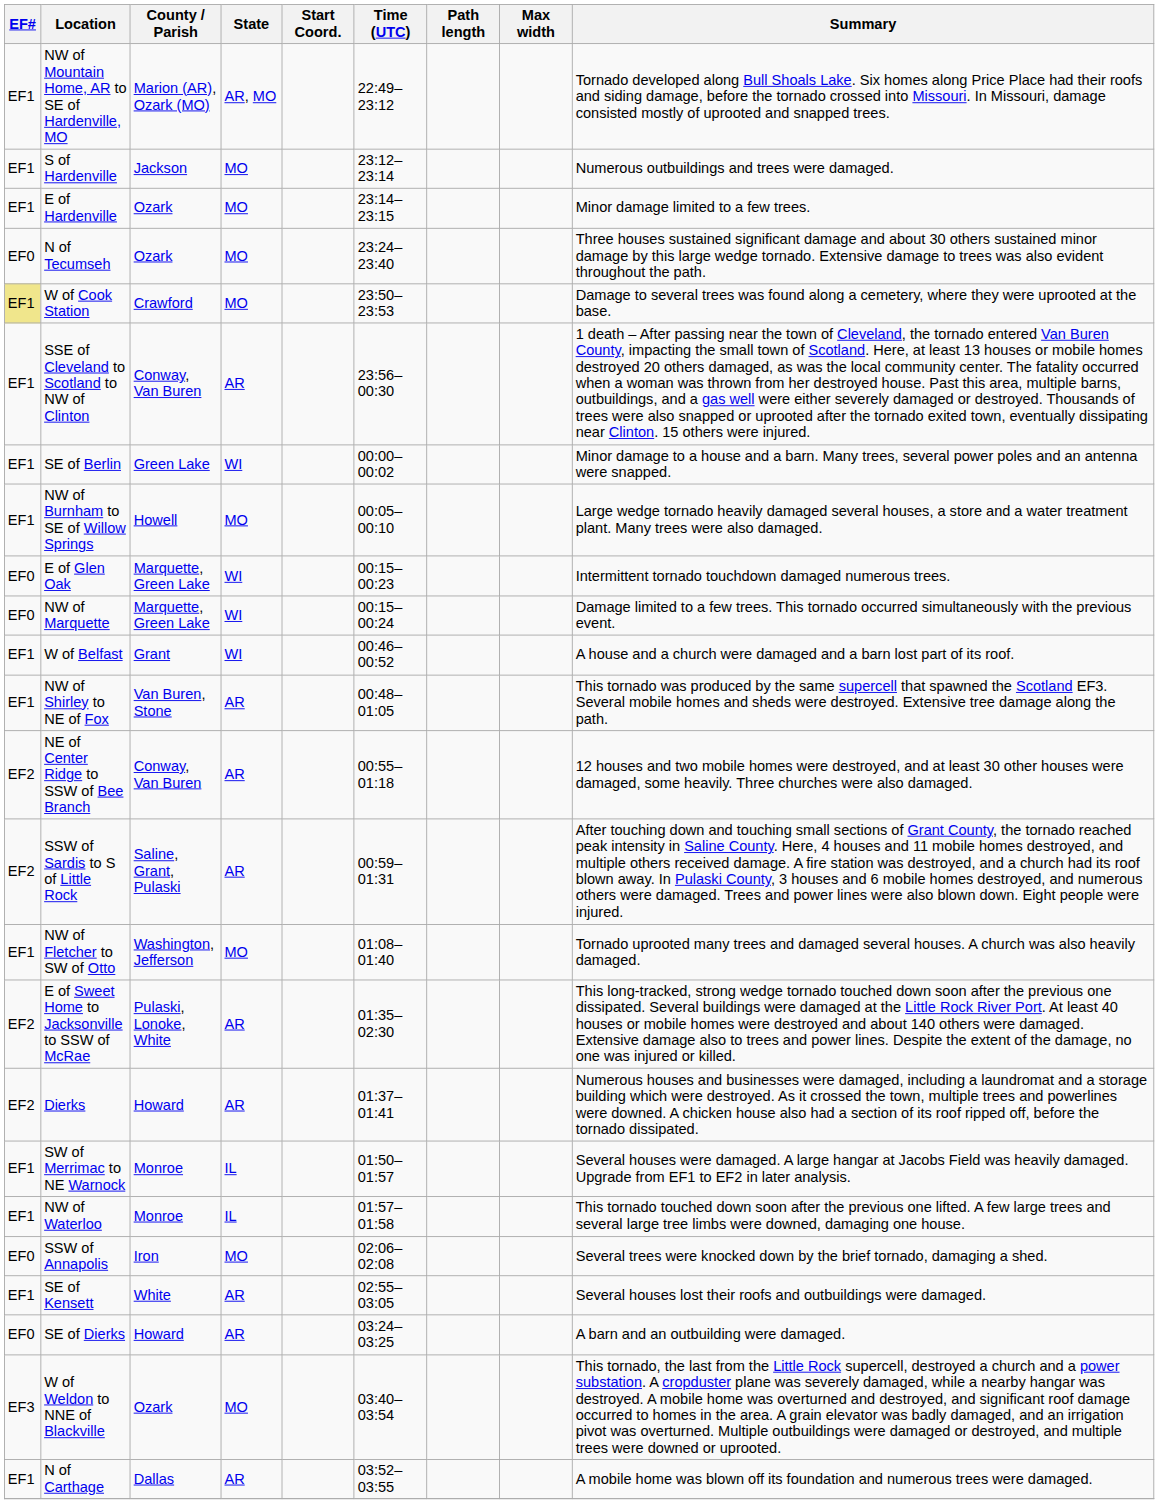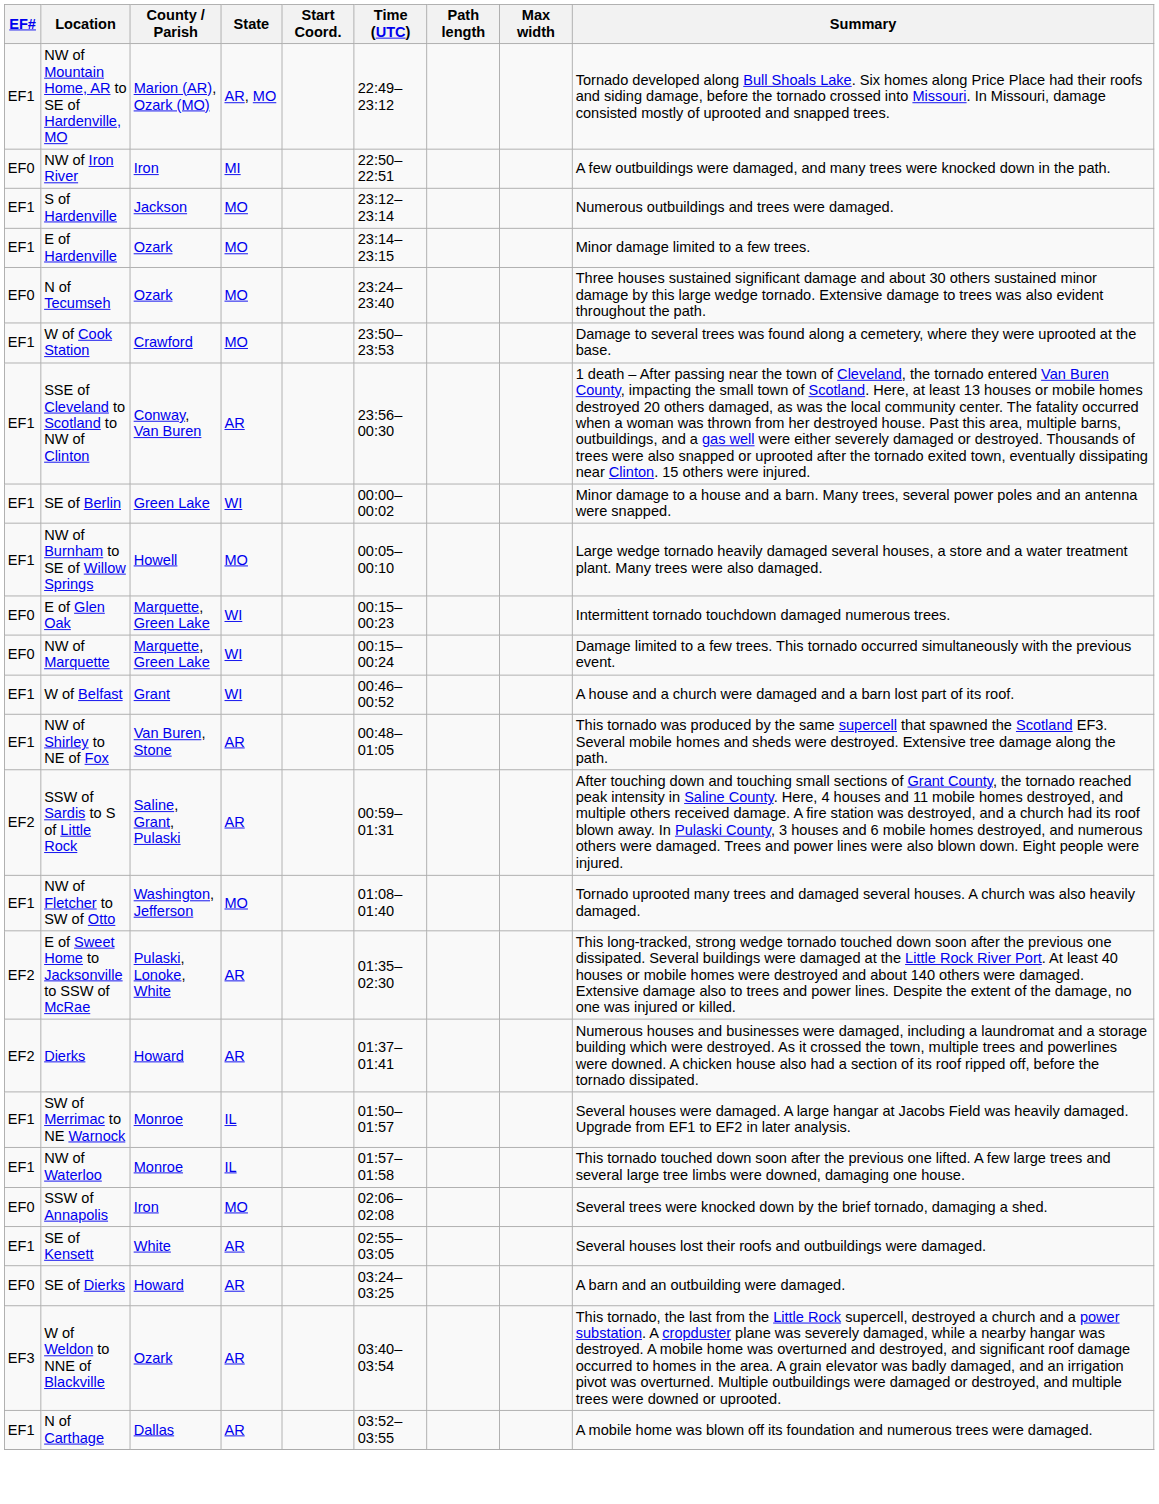+ row: (79, 168)
(21, 303) khaki background -> (21, 342) no background
- row: (84, 774)
(236, 1407) MO -> (235, 1357) AR
